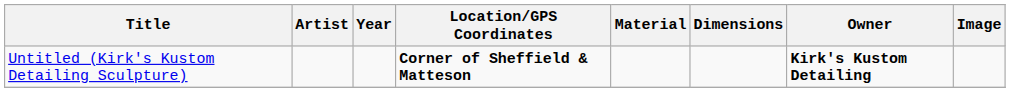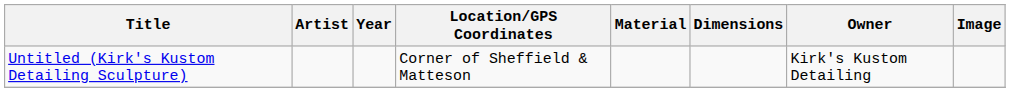(493, 67) bold -> (493, 67) normal
(849, 67) bold -> (849, 67) normal
